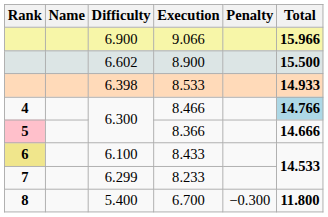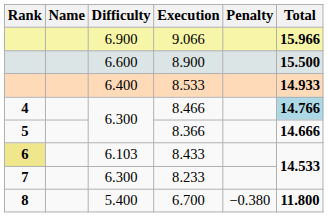(121, 62) 6.602 -> (121, 62) 6.600
(121, 85) 6.398 -> (121, 85) 6.400
(25, 131) pink background -> (25, 131) no background
(121, 154) 6.100 -> (121, 154) 6.103
(121, 177) 6.299 -> (121, 177) 6.300
(250, 200) −0.300 -> (250, 200) −0.380
